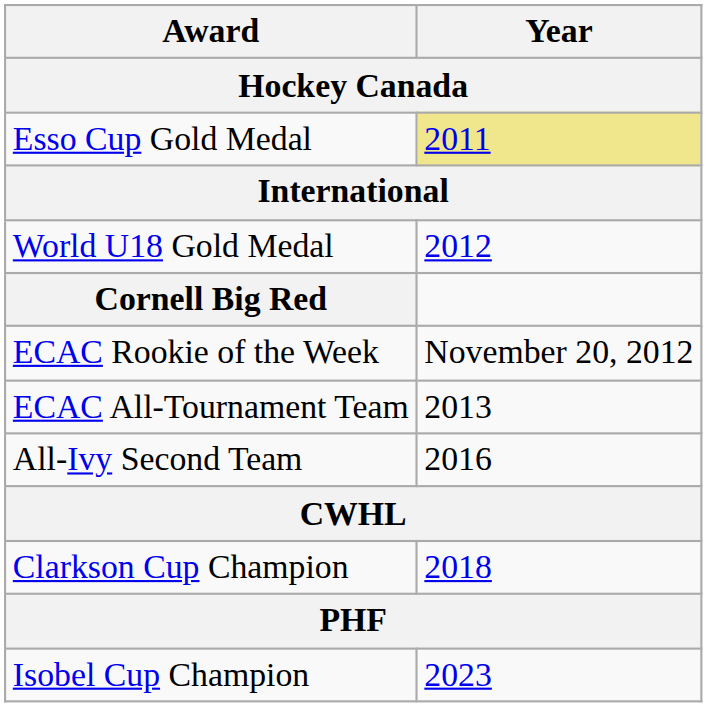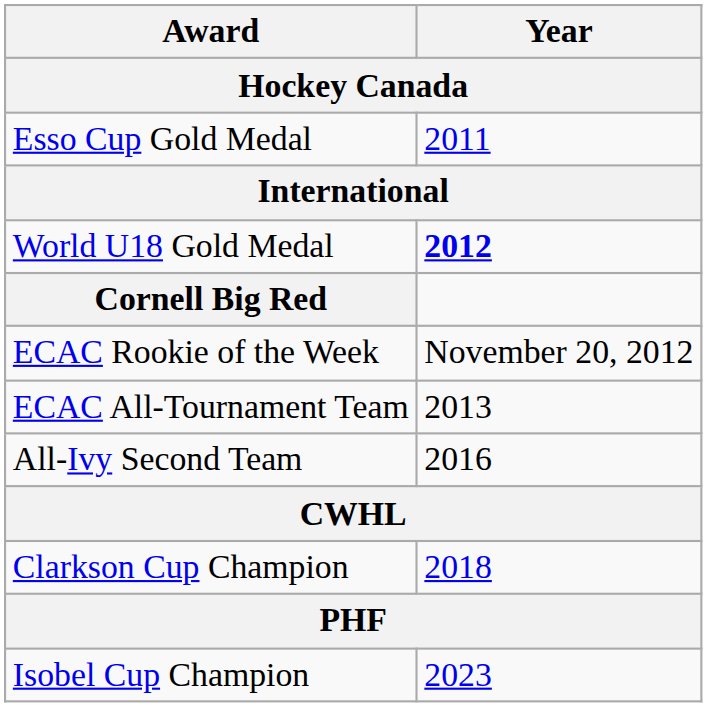(457, 138) khaki background -> (457, 138) no background
(458, 245) normal -> (458, 245) bold
